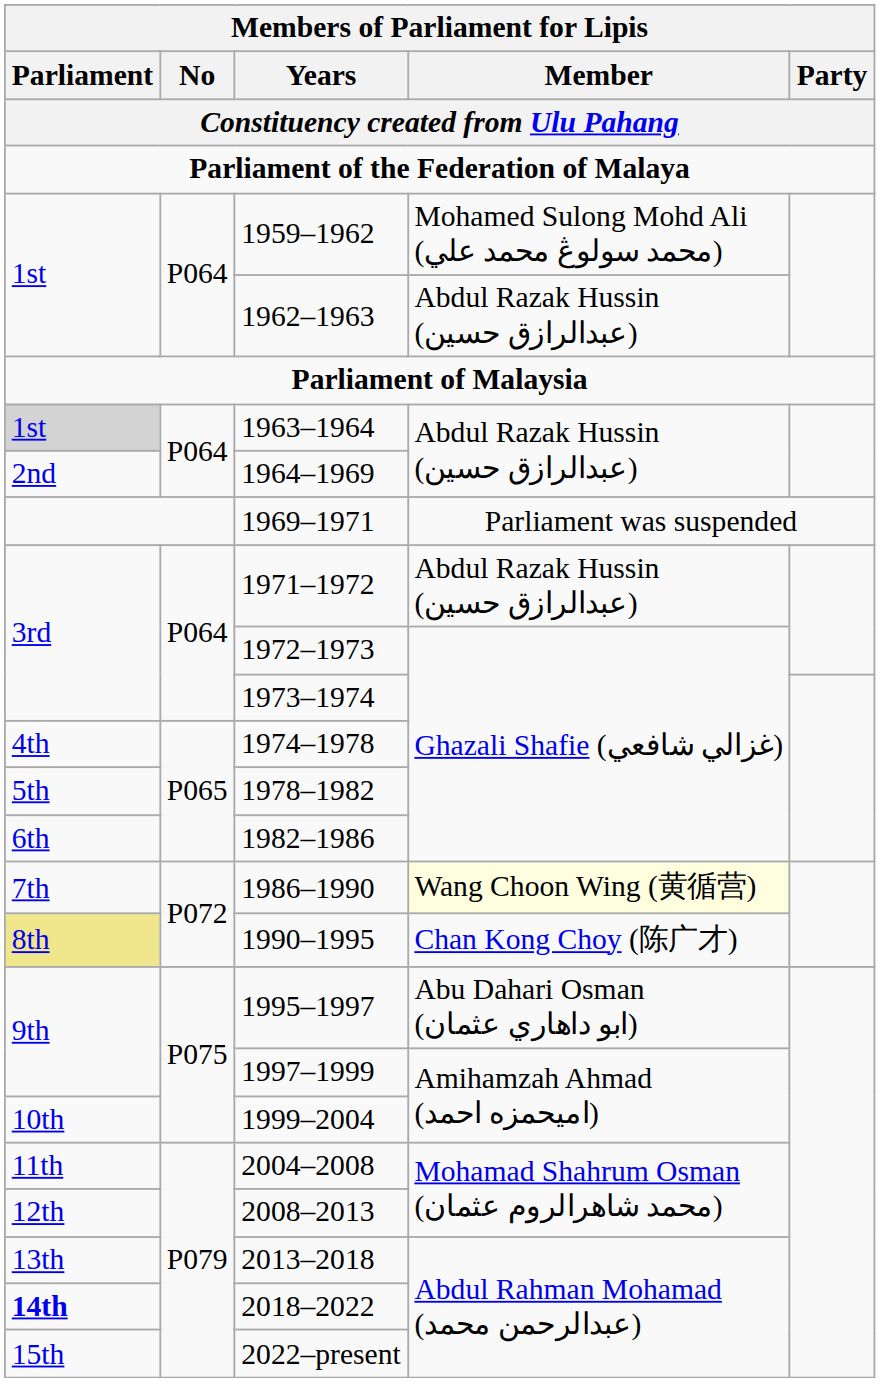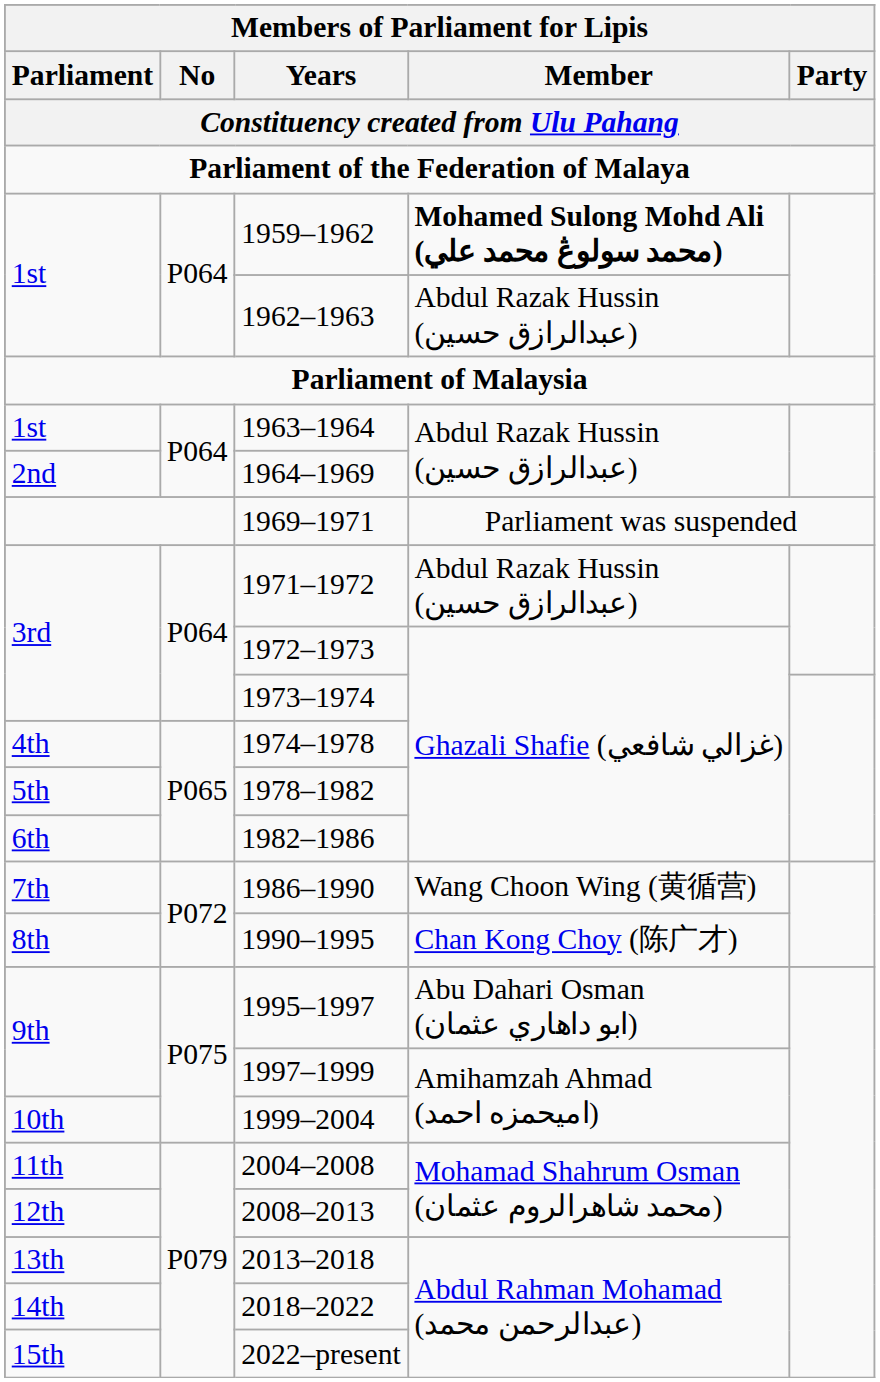(581, 233) normal -> (589, 233) bold
(29, 426) lightgrey background -> (29, 426) no background
(585, 886) lightyellow background -> (585, 886) no background
(31, 939) khaki background -> (31, 939) no background
(40, 1306) bold -> (38, 1306) normal
